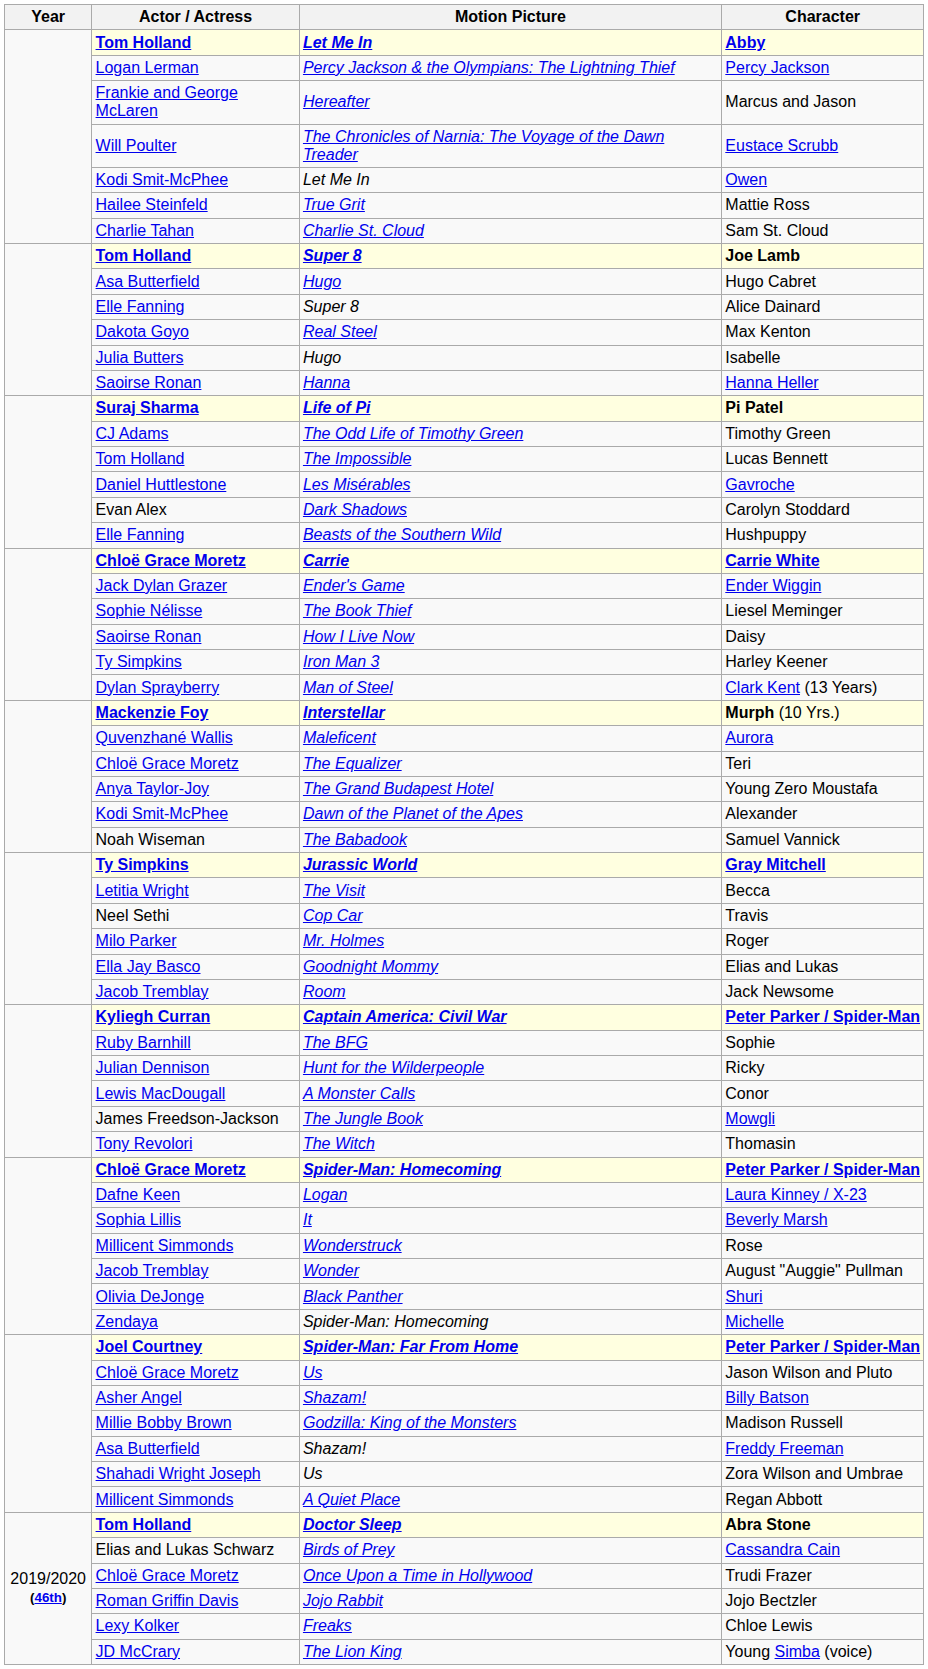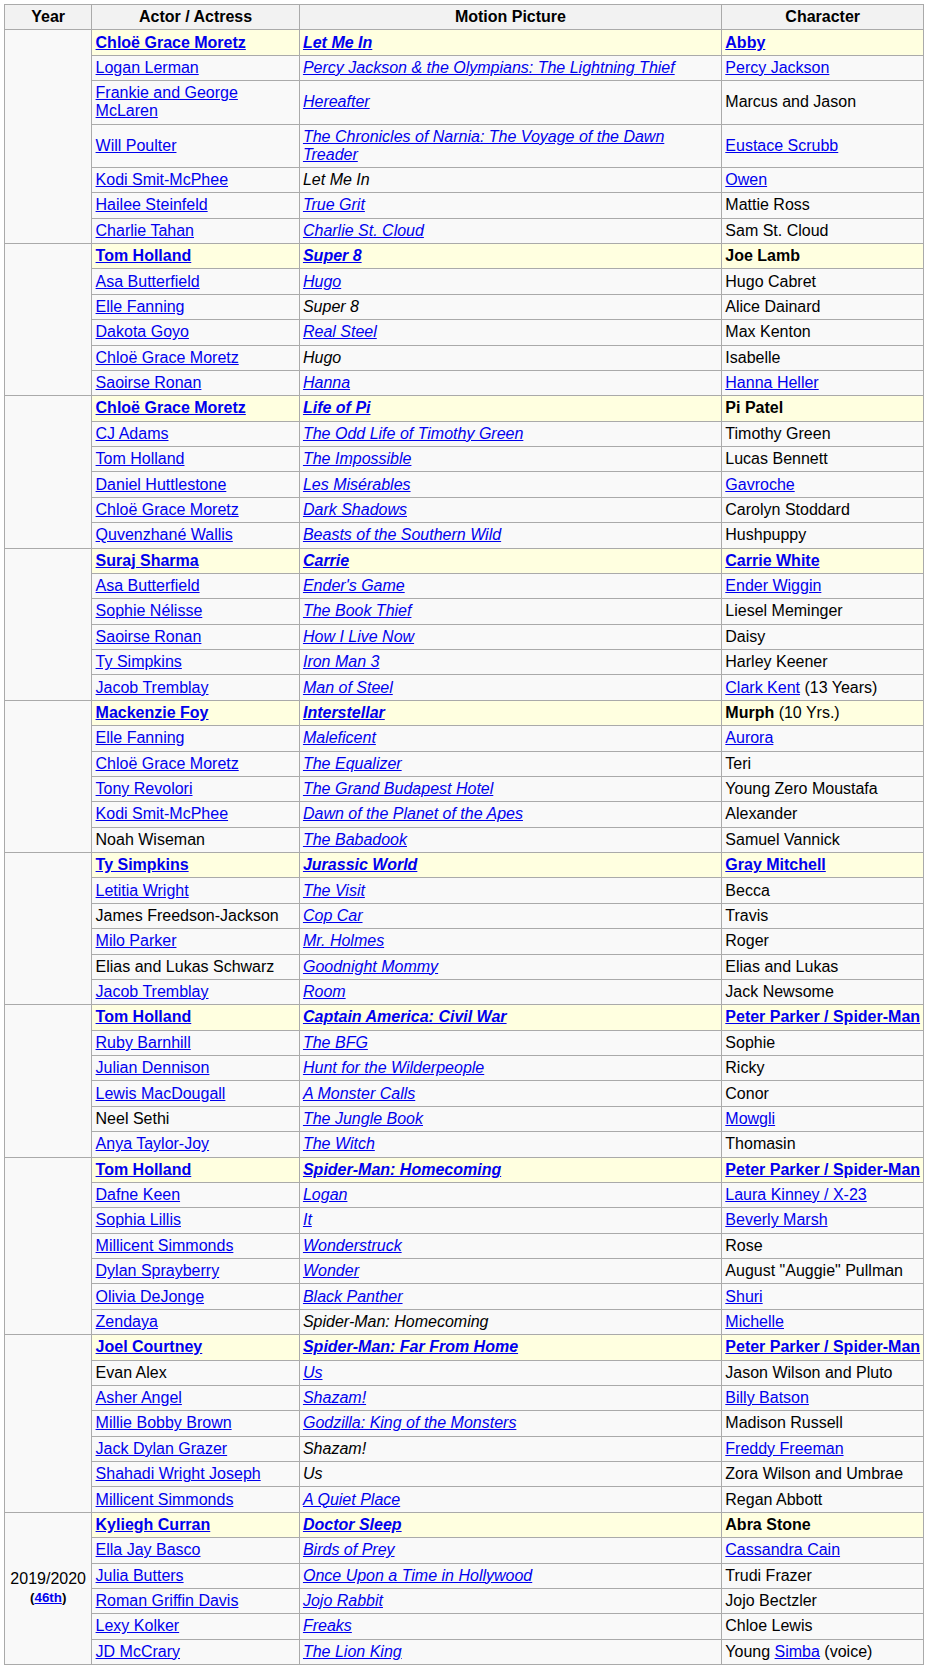(143, 42) Tom Holland -> (171, 42) Chloë Grace Moretz
(140, 357) Julia Butters -> (167, 357) Chloë Grace Moretz
(147, 408) Suraj Sharma -> (171, 408) Chloë Grace Moretz
(131, 509) Evan Alex -> (167, 509) Chloë Grace Moretz
(140, 535) Elle Fanning -> (164, 535) Quvenzhané Wallis
(171, 560) Chloë Grace Moretz -> (147, 560) Suraj Sharma
(161, 586) Jack Dylan Grazer -> (148, 586) Asa Butterfield
(157, 687) Dylan Sprayberry -> (152, 687) Jacob Tremblay
(164, 738) Quvenzhané Wallis -> (140, 738) Elle Fanning
(152, 789) Anya Taylor-Joy -> (144, 789) Tony Revolori
(132, 915) Neel Sethi -> (187, 915) James Freedson-Jackson
(148, 966) Ella Jay Basco -> (185, 966) Elias and Lukas Schwarz
(153, 1017) Kyliegh Curran -> (143, 1017) Tom Holland
(187, 1118) James Freedson-Jackson -> (132, 1118) Neel Sethi
(144, 1144) Tony Revolori -> (152, 1144) Anya Taylor-Joy
(171, 1169) Chloë Grace Moretz -> (143, 1169) Tom Holland
(152, 1271) Jacob Tremblay -> (157, 1271) Dylan Sprayberry
(167, 1372) Chloë Grace Moretz -> (131, 1372) Evan Alex
(148, 1448) Asa Butterfield -> (161, 1448) Jack Dylan Grazer
(143, 1524) Tom Holland -> (153, 1524) Kyliegh Curran
(185, 1550) Elias and Lukas Schwarz -> (148, 1550) Ella Jay Basco
(167, 1575) Chloë Grace Moretz -> (140, 1575) Julia Butters
